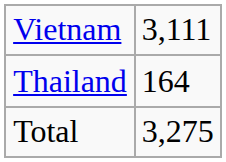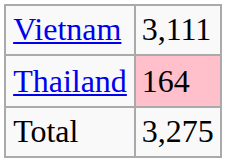(166, 80) no background -> (166, 80) pink background
